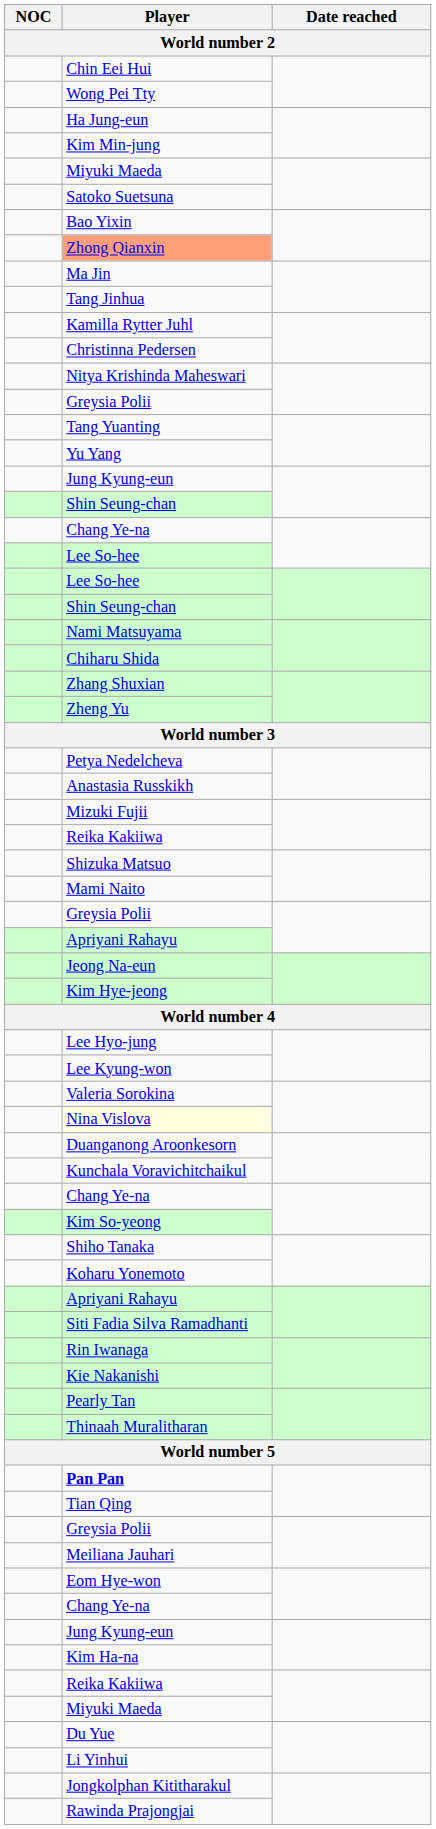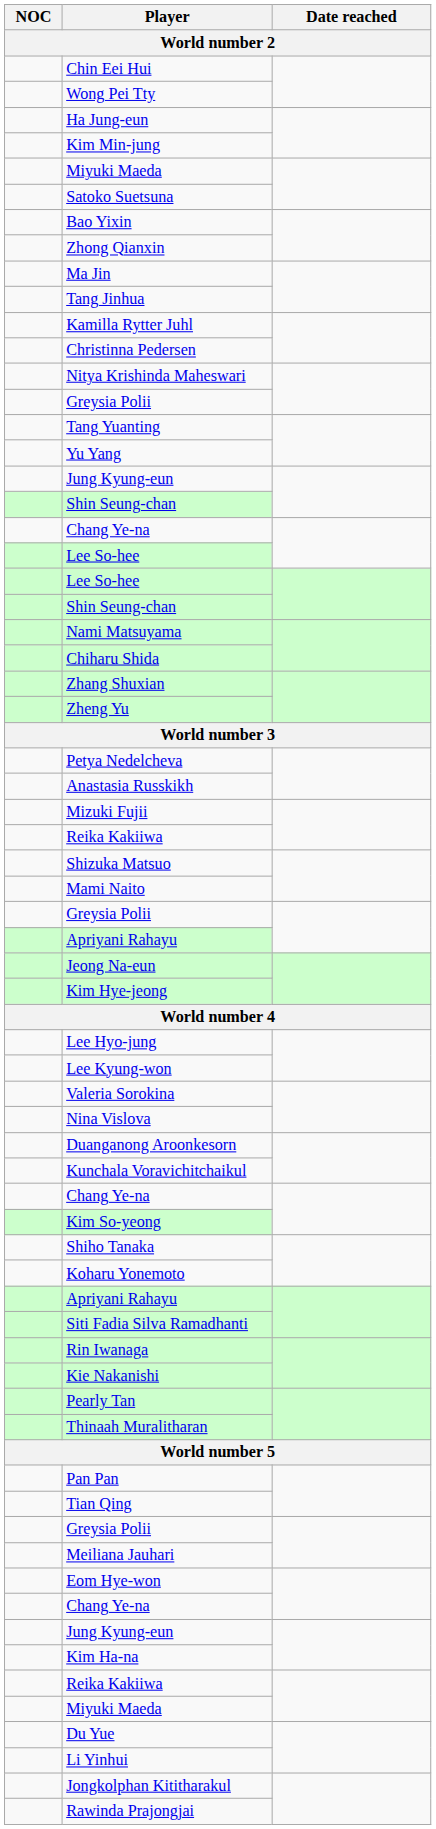(115, 247) lightsalmon background -> (115, 247) no background
(108, 1119) lightyellow background -> (108, 1119) no background
(95, 1478) bold -> (92, 1478) normal
